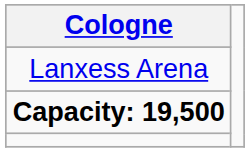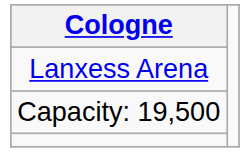(119, 111) bold -> (119, 111) normal
